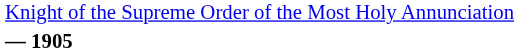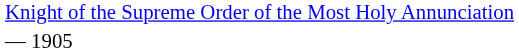(39, 41) bold -> (39, 41) normal
